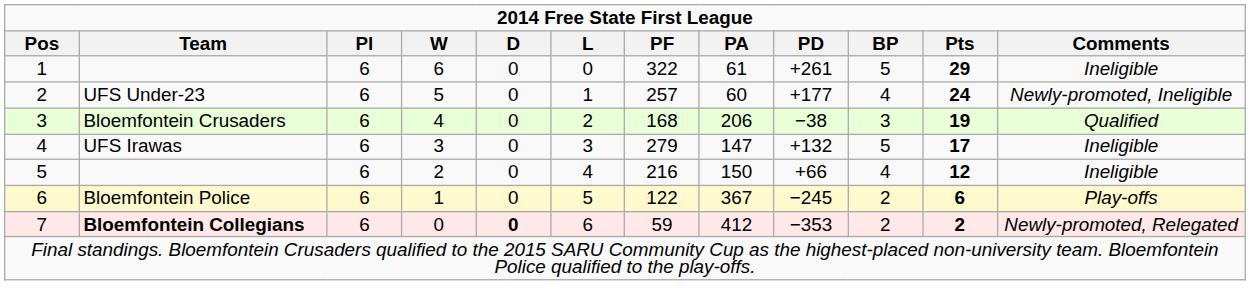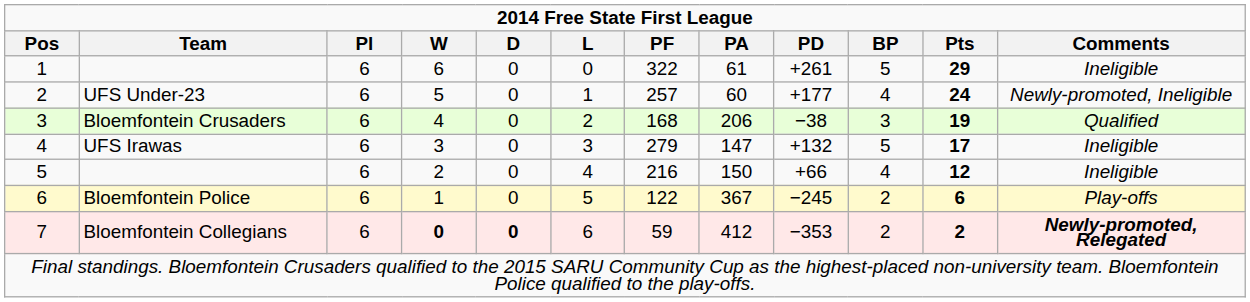(194, 224) bold -> (185, 232) normal
(439, 224) normal -> (439, 232) bold
(1121, 224) normal -> (1121, 232) bold
